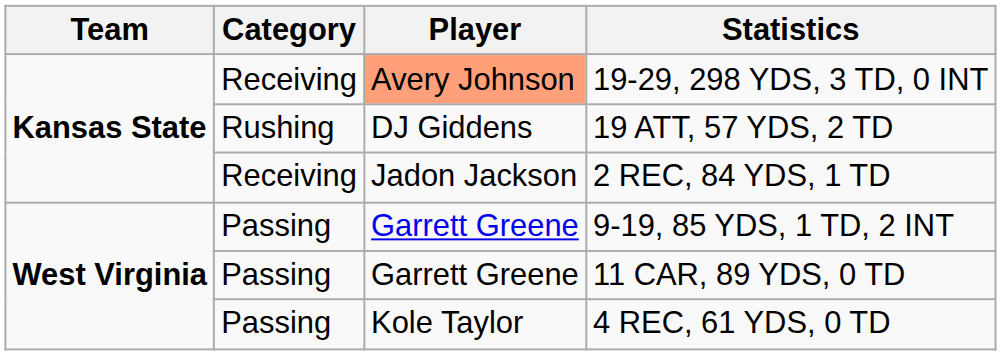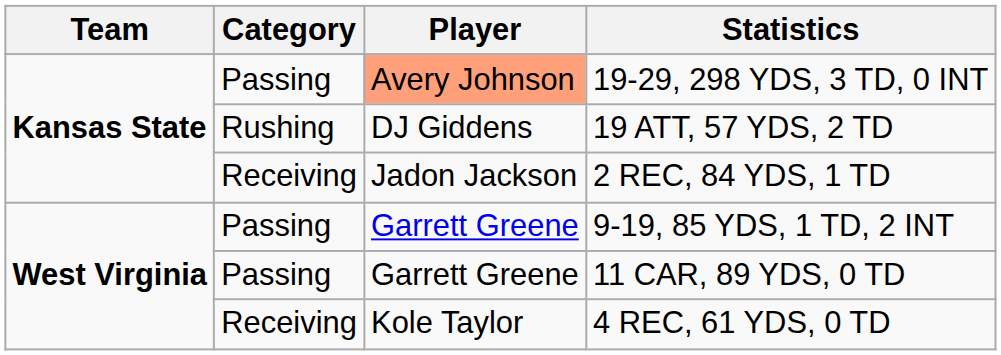(289, 78) Receiving -> (276, 78) Passing
(276, 323) Passing -> (289, 323) Receiving
